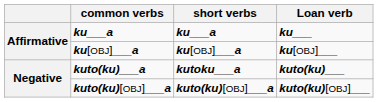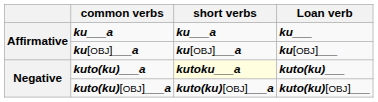(208, 69) no background -> (208, 69) lightyellow background
